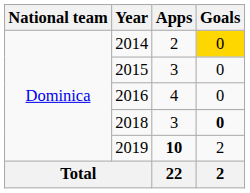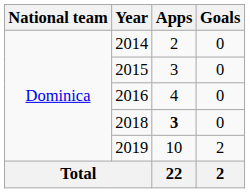(220, 43) gold background -> (220, 43) no background
(174, 122) normal -> (174, 122) bold
(220, 122) bold -> (220, 122) normal
(174, 148) bold -> (174, 148) normal
